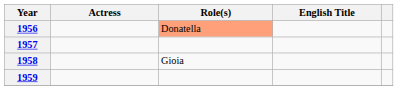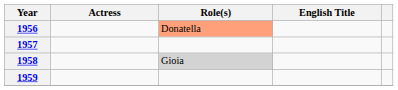(172, 61) no background -> (172, 61) lightgrey background
